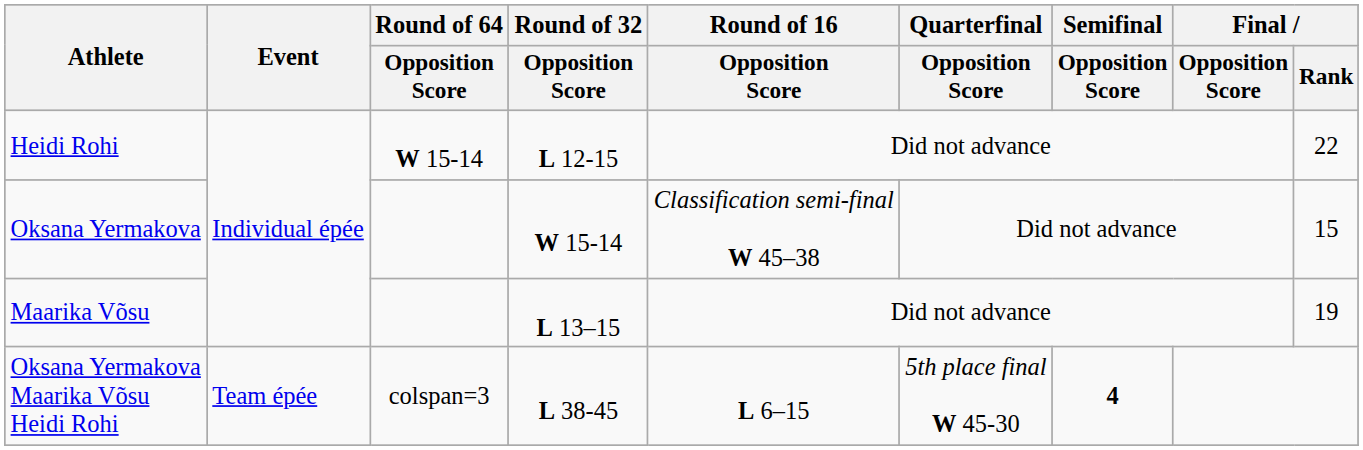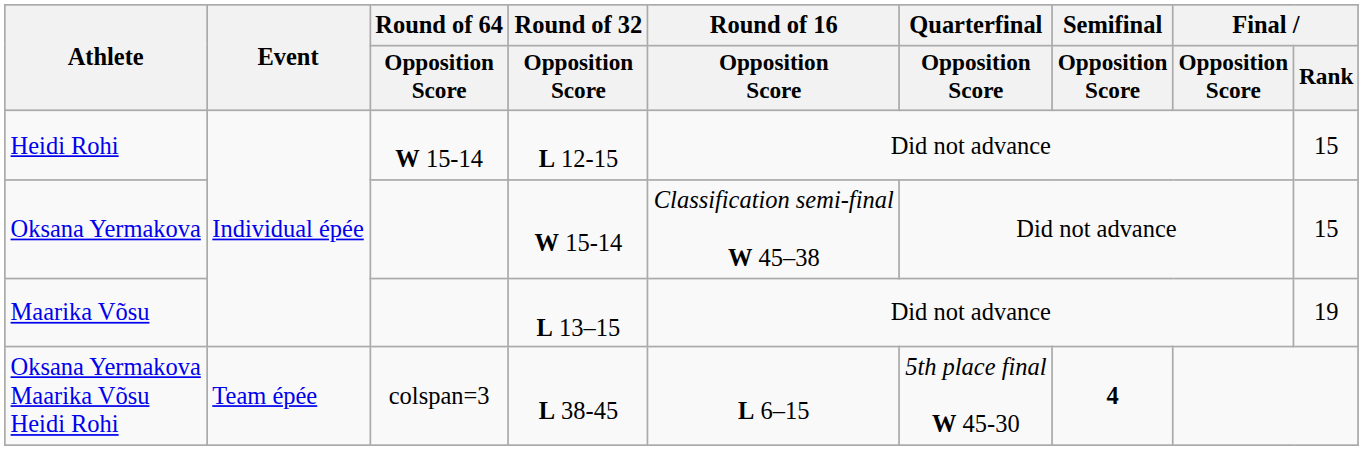(1326, 145) 22 -> (1326, 145) 15
